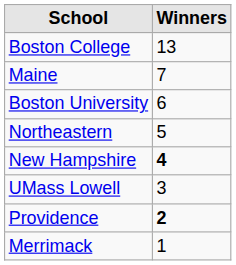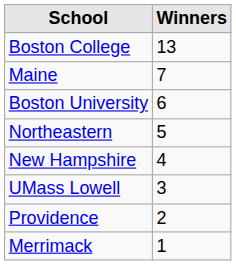(161, 160) bold -> (161, 160) normal
(161, 217) bold -> (161, 217) normal
